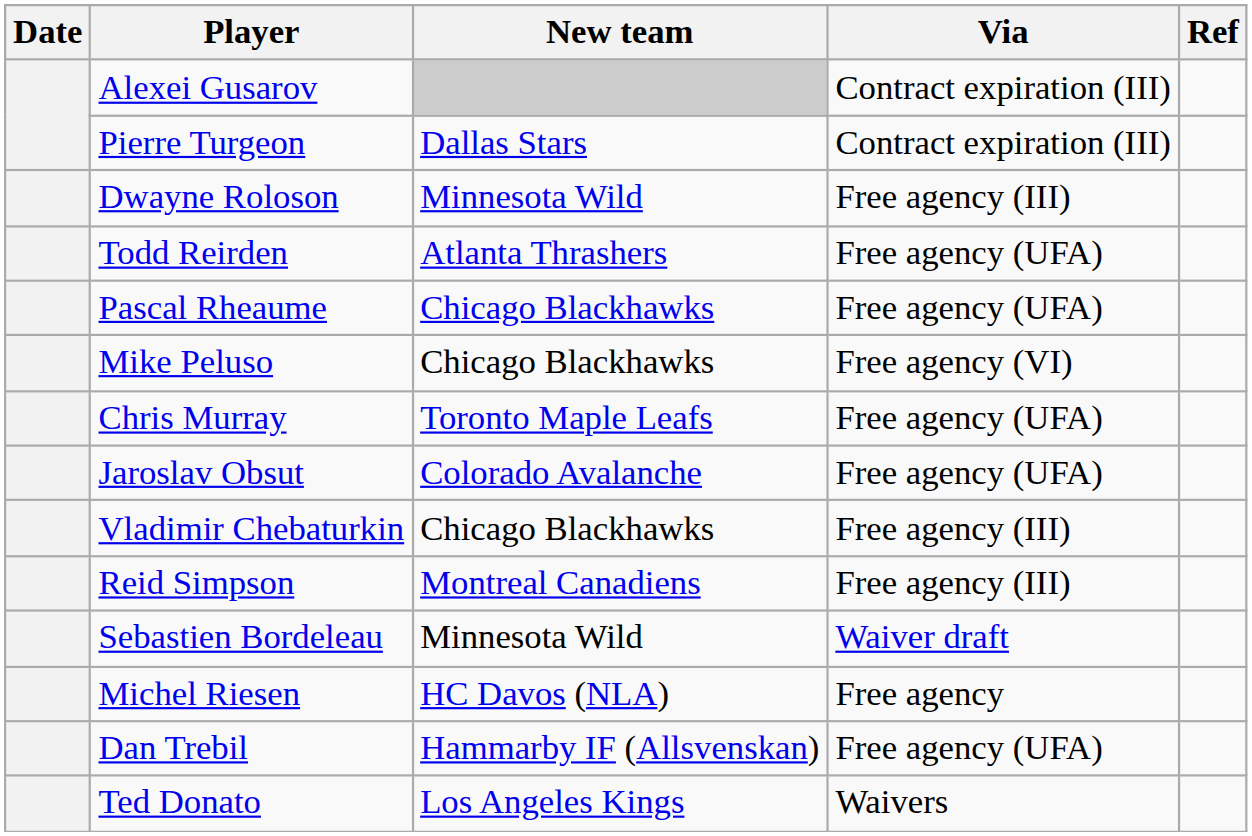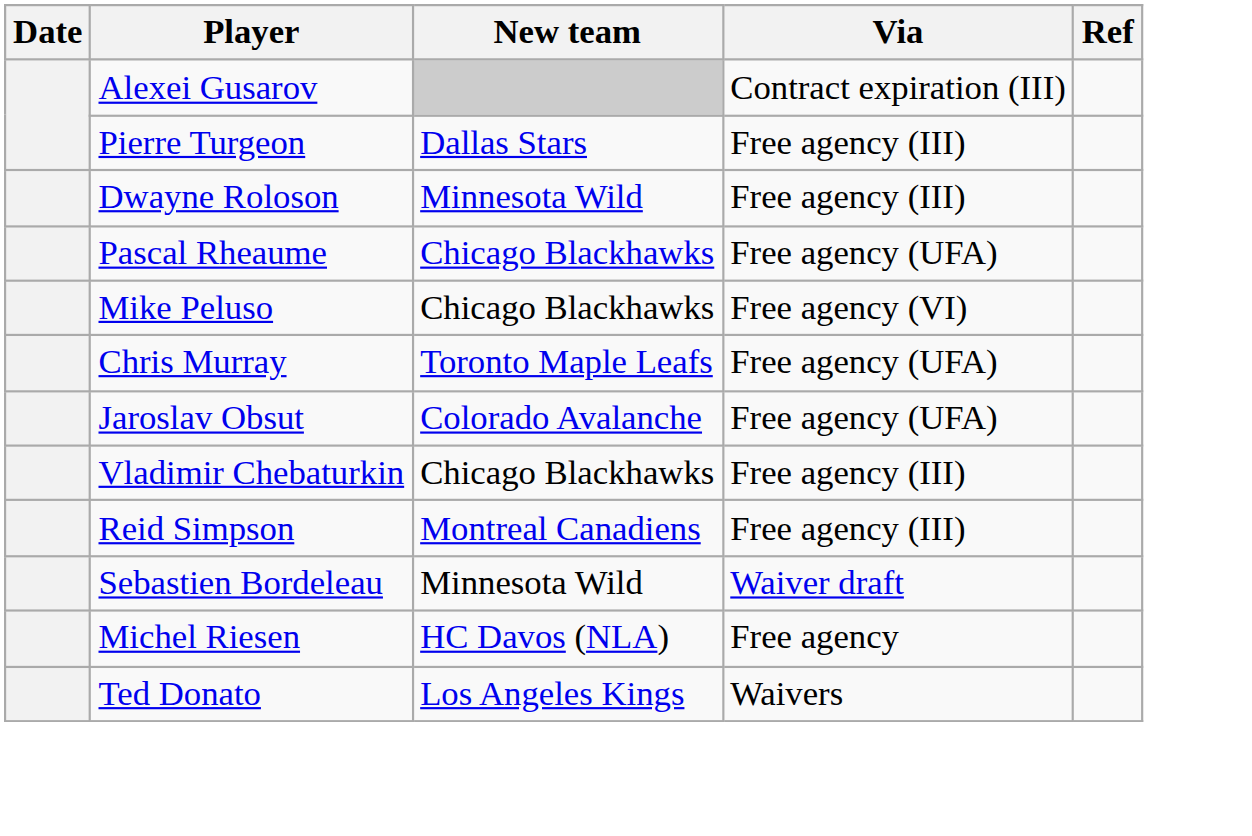(1003, 142) Contract expiration (III) -> (848, 142) Free agency (III)
- row: (193, 252)
- row: (173, 747)
